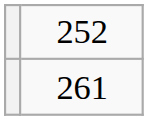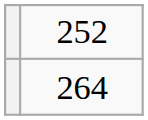(82, 86) 261 -> (82, 86) 264
